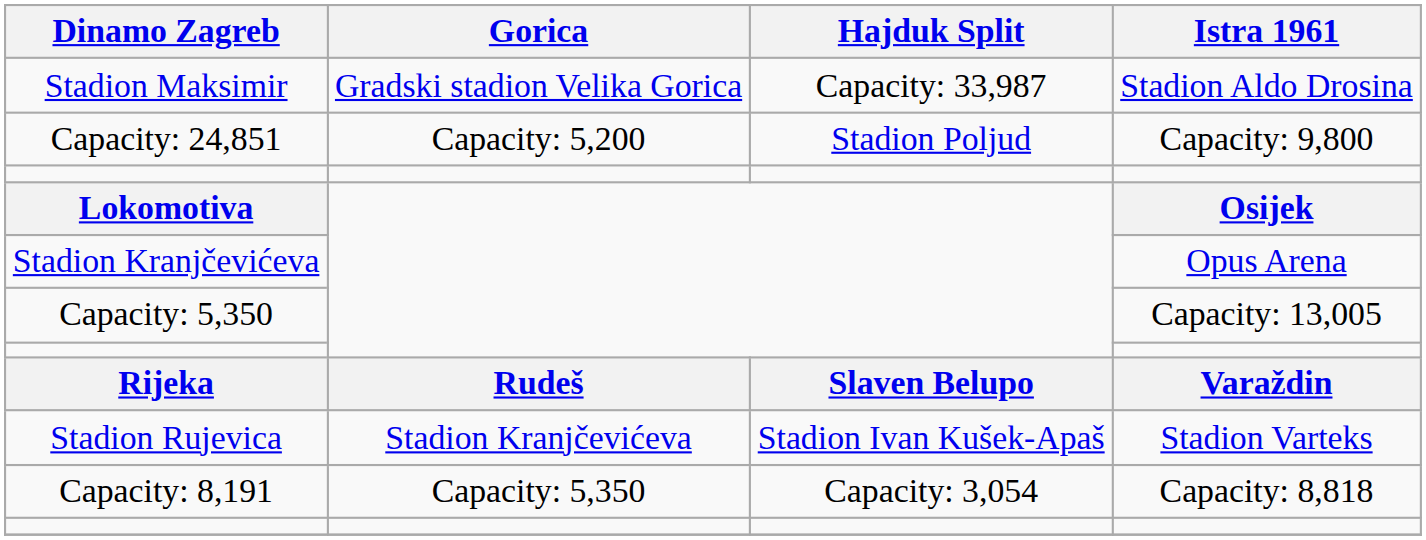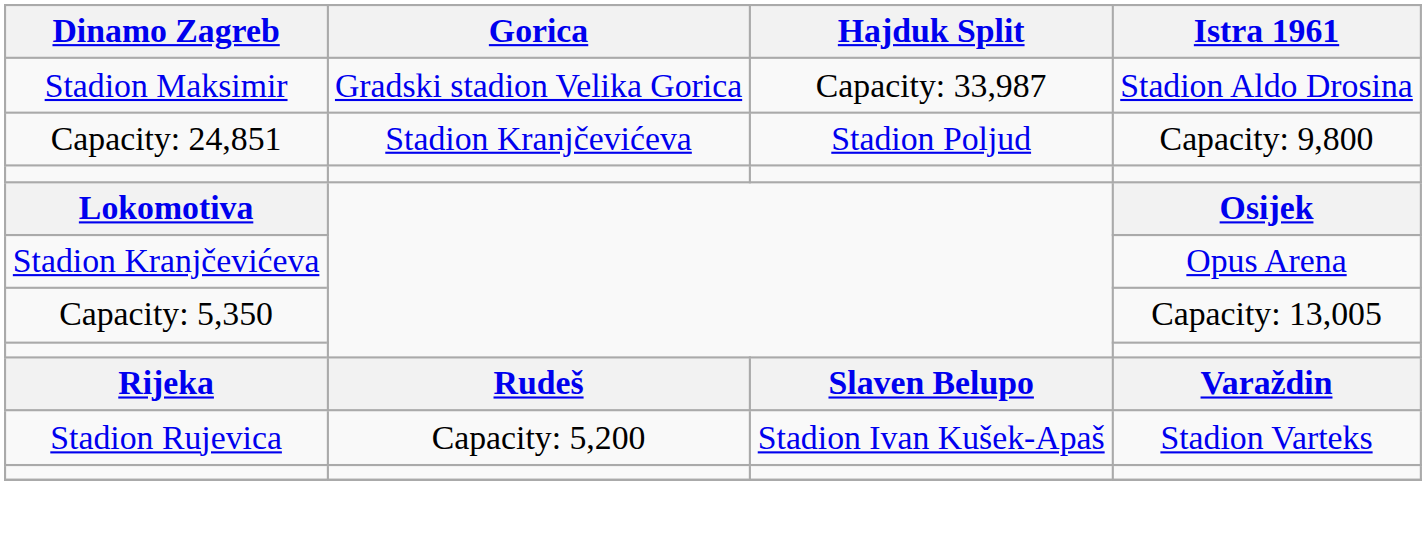(539, 138) Capacity: 5,200 -> (539, 138) Stadion Kranjčevićeva
(539, 437) Stadion Kranjčevićeva -> (539, 437) Capacity: 5,200
- row: (166, 490)
